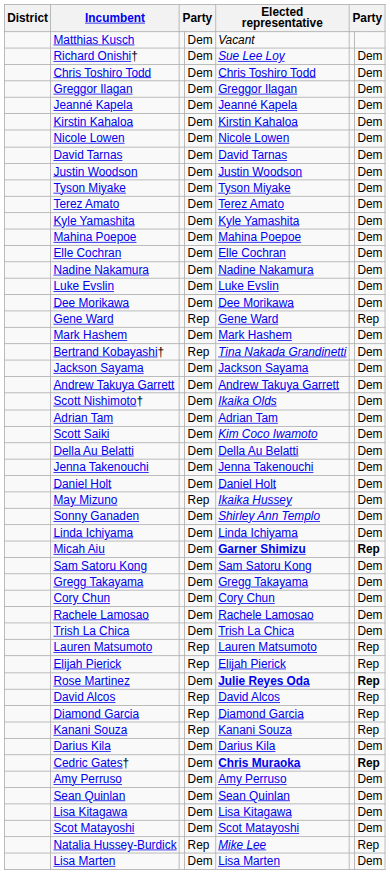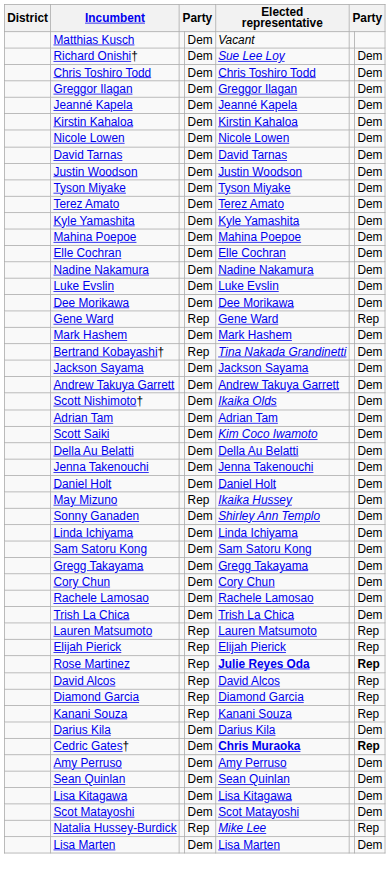- row: (79, 549)
(200, 680) Dem -> (198, 664) Rep
